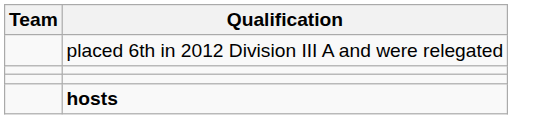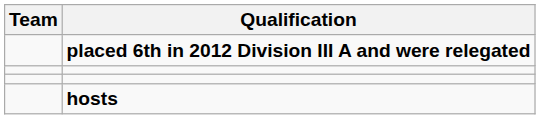(285, 50) normal -> (299, 50) bold
